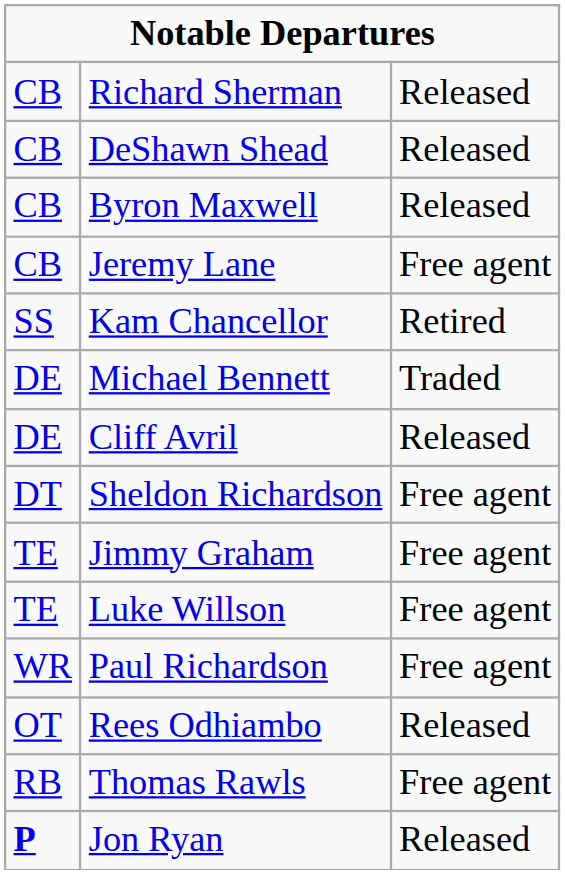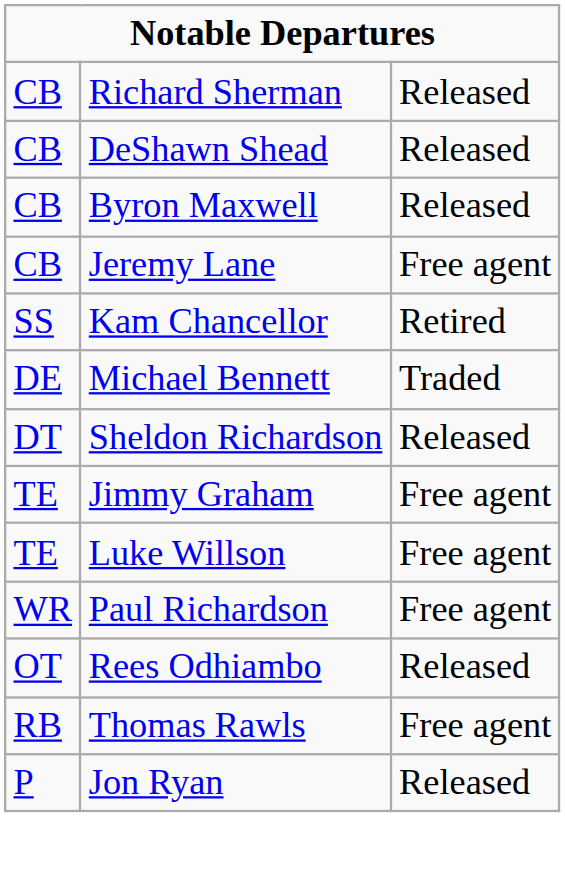- row: (163, 436)
(475, 494) Free agent -> (465, 436) Released
(25, 839) bold -> (24, 782) normal
